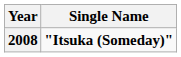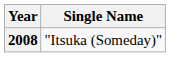(109, 39) bold -> (103, 39) normal
